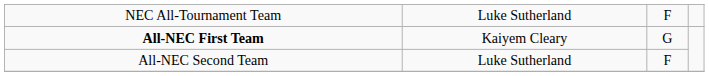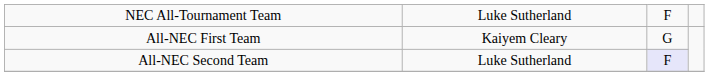(203, 37) bold -> (203, 37) normal
(667, 60) no background -> (667, 60) lavender background
